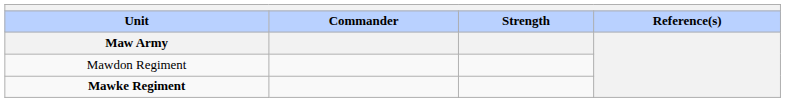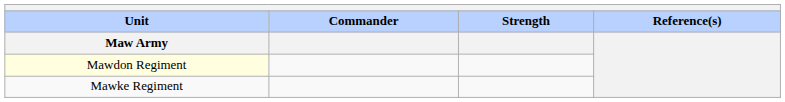(137, 64) no background -> (137, 64) lightyellow background
(137, 86) bold -> (137, 86) normal
